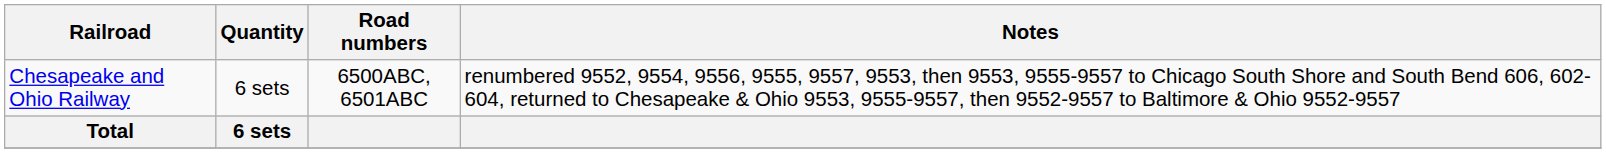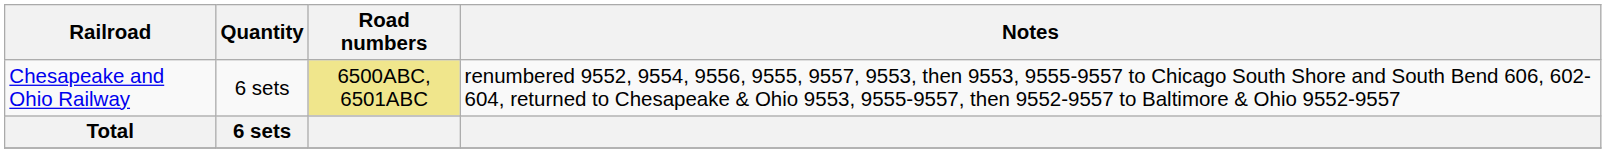(384, 87) no background -> (384, 87) khaki background
